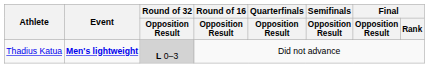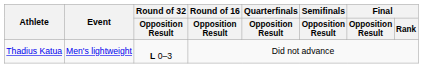(102, 52) bold -> (99, 52) normal
(167, 57) lightgrey background -> (161, 57) no background
